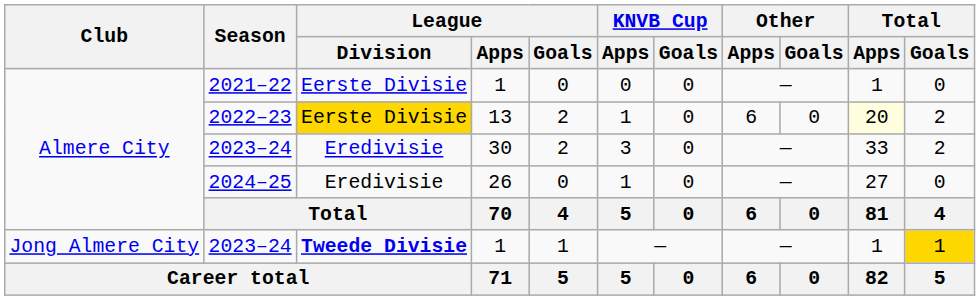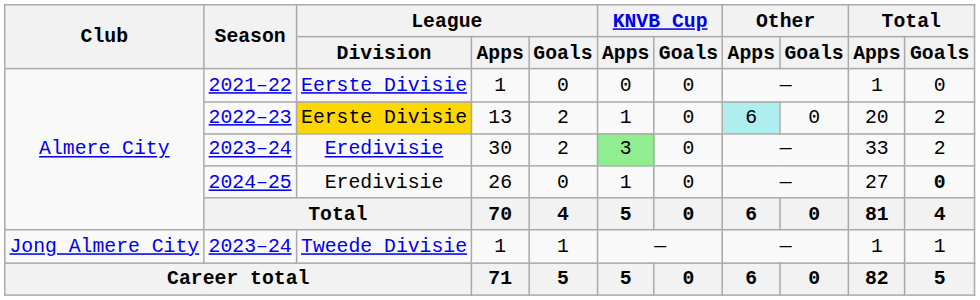(751, 117) no background -> (751, 117) paleturquoise background
(877, 117) lightyellow background -> (877, 117) no background
(626, 150) no background -> (626, 150) lightgreen background
(940, 182) normal -> (940, 182) bold
(384, 246) bold -> (384, 246) normal
(940, 246) gold background -> (940, 246) no background
